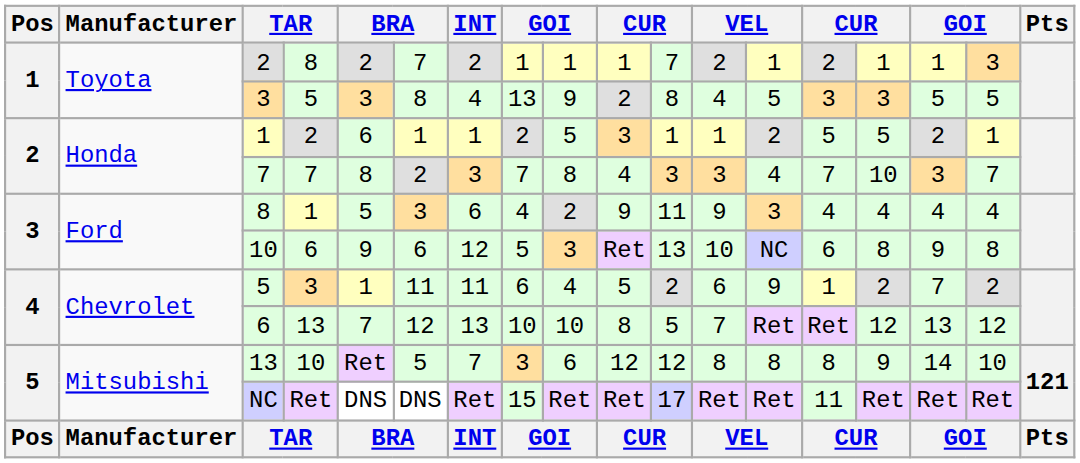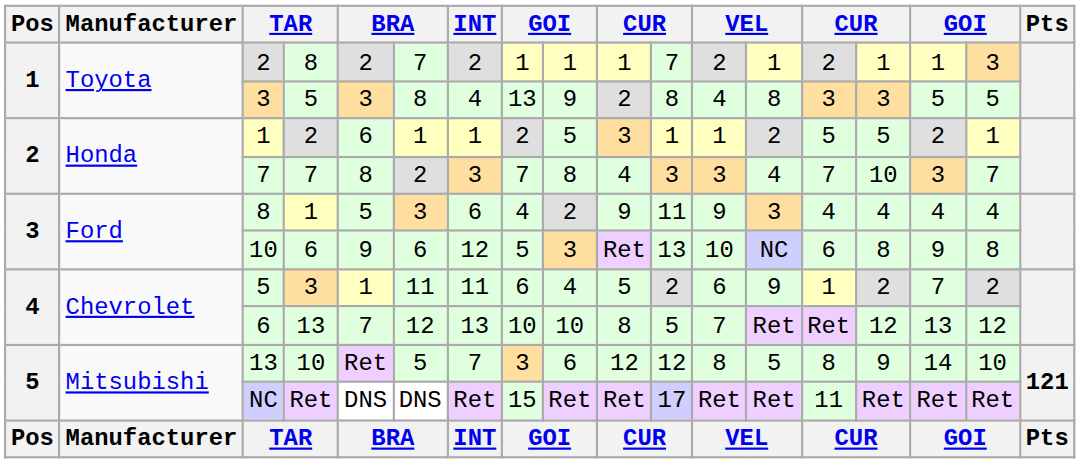(774, 100) 5 -> (774, 100) 8
(774, 363) 8 -> (774, 363) 5
